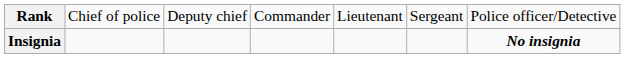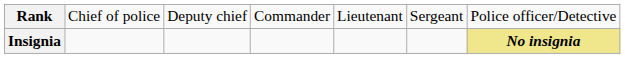(543, 41) no background -> (543, 41) khaki background
